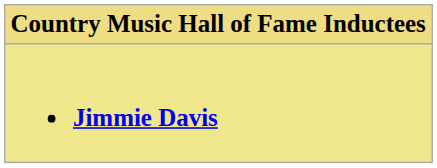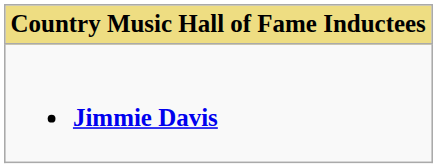(218, 117) khaki background -> (218, 117) no background
